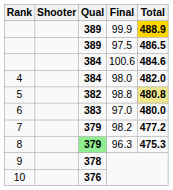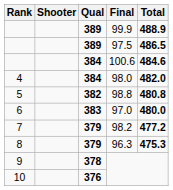(153, 29) gold background -> (153, 29) no background
(153, 95) khaki background -> (153, 95) no background
(93, 144) lightgreen background -> (93, 144) no background
